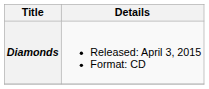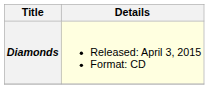(132, 59) no background -> (132, 59) lightyellow background
